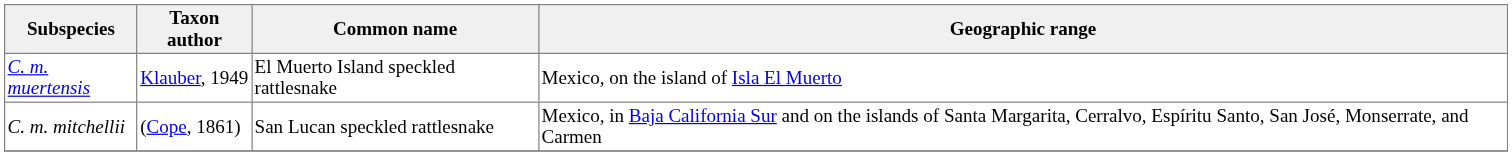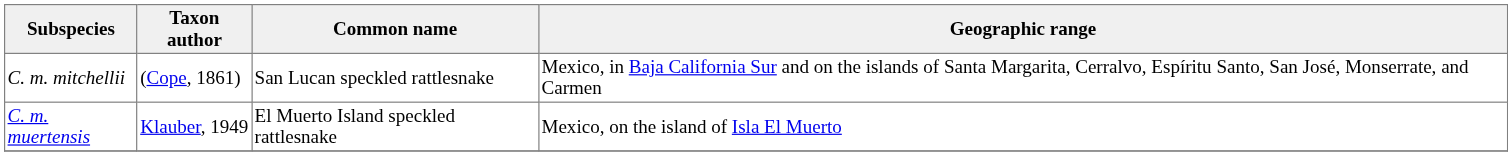rows swapped: (66, 126) <-> (49, 77)
